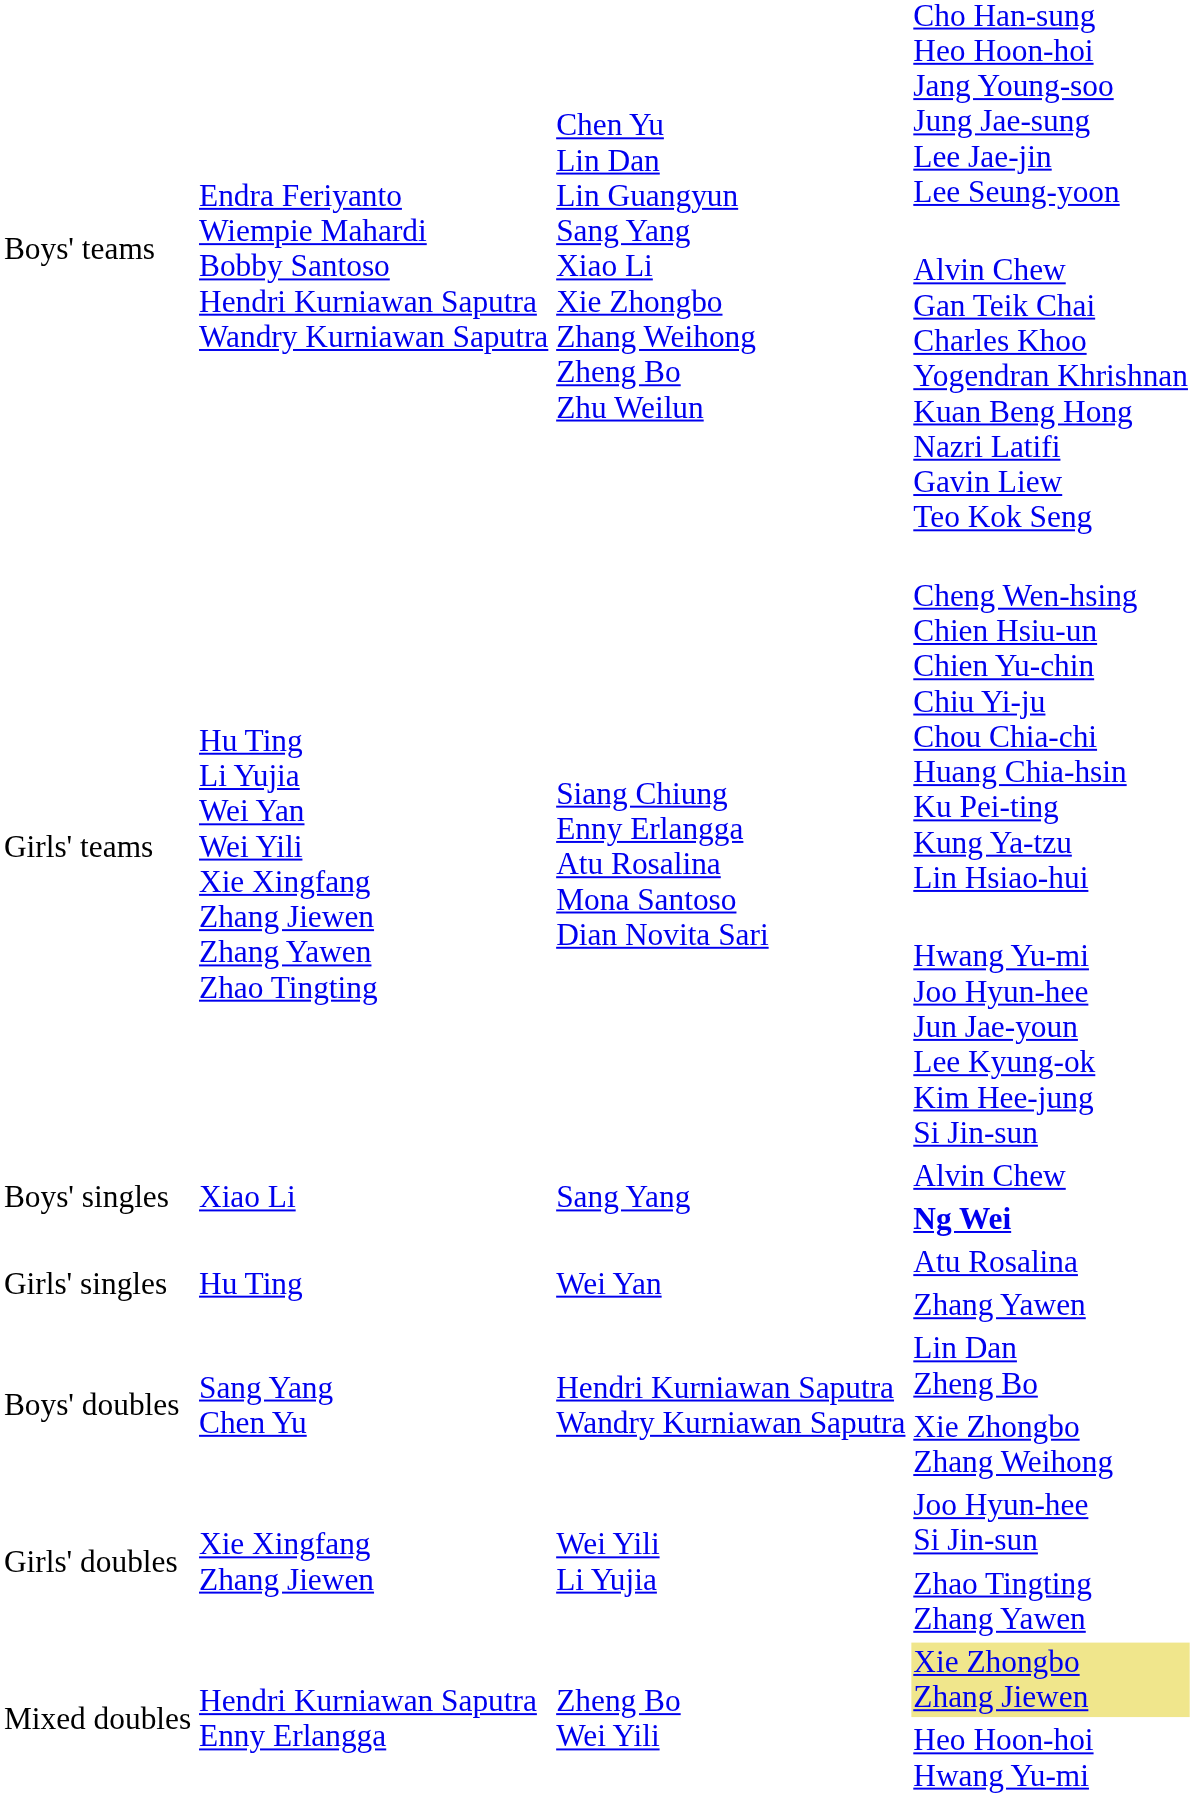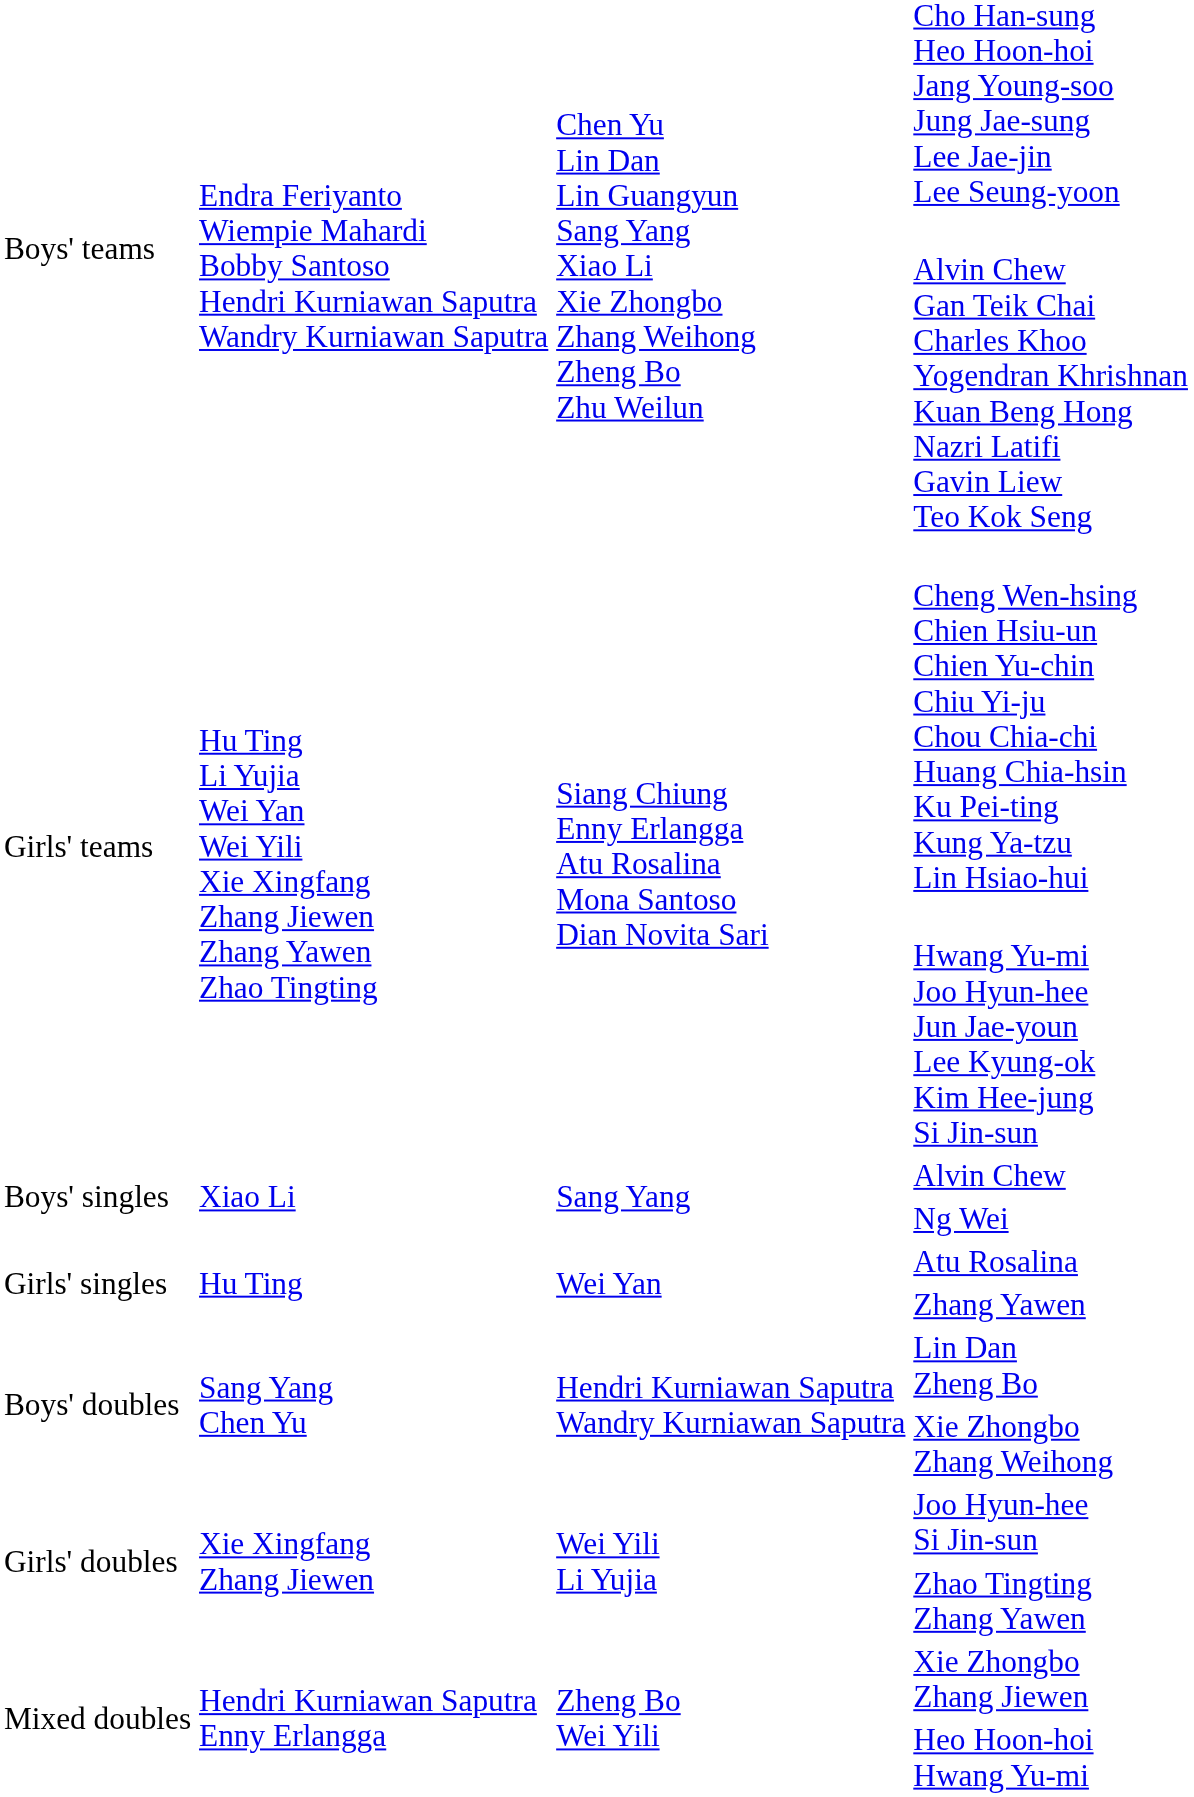(962, 1218) bold -> (961, 1218) normal
(1001, 1679) khaki background -> (1001, 1679) no background
